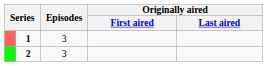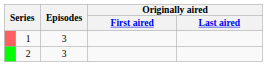(28, 38) bold -> (28, 38) normal
(28, 53) bold -> (28, 53) normal
